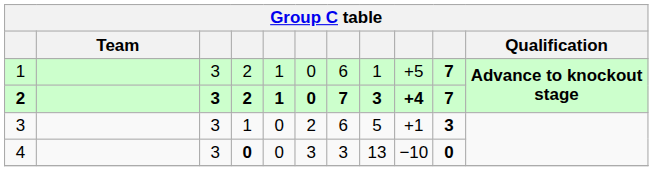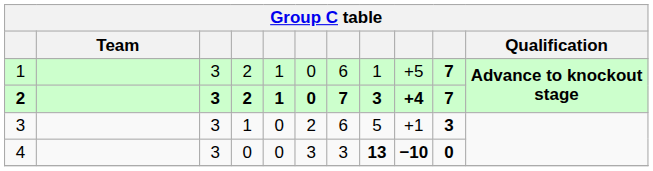(247, 152) bold -> (247, 152) normal
(377, 152) normal -> (377, 152) bold
(414, 152) normal -> (414, 152) bold
